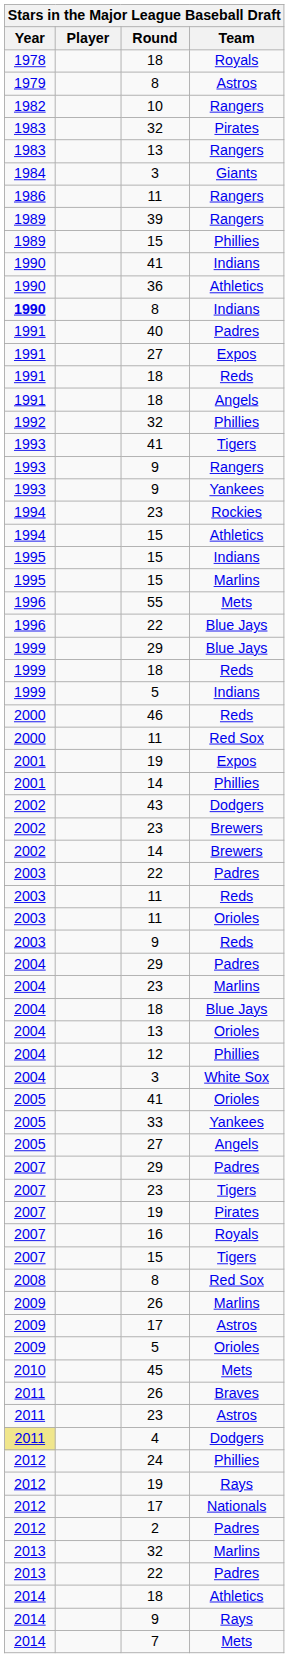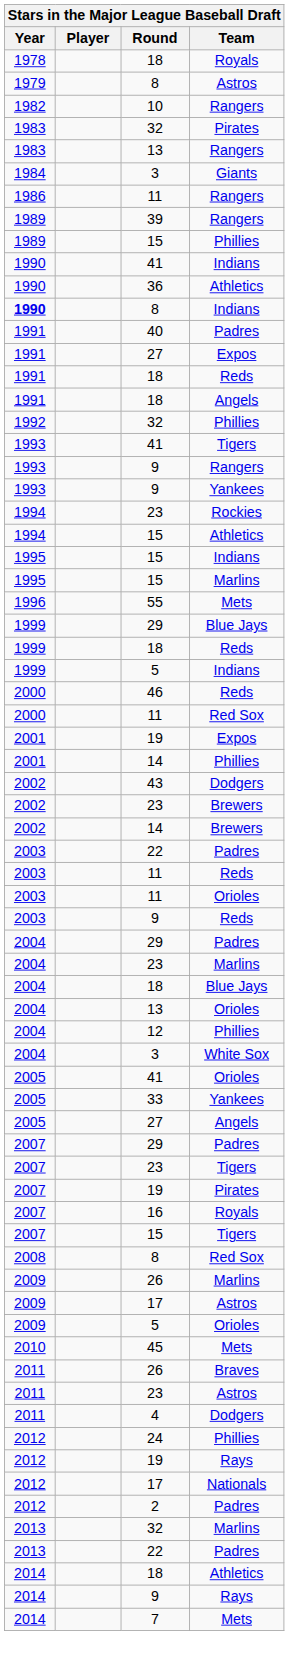- row: (155, 625)
(30, 1438) khaki background -> (30, 1415) no background
